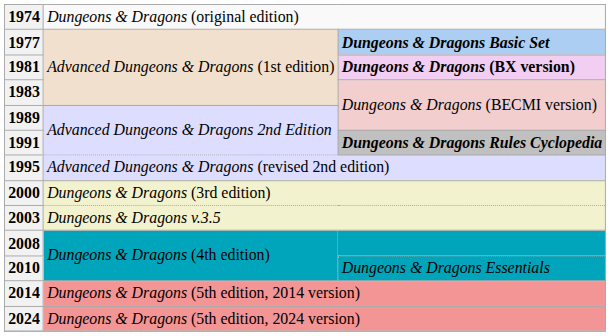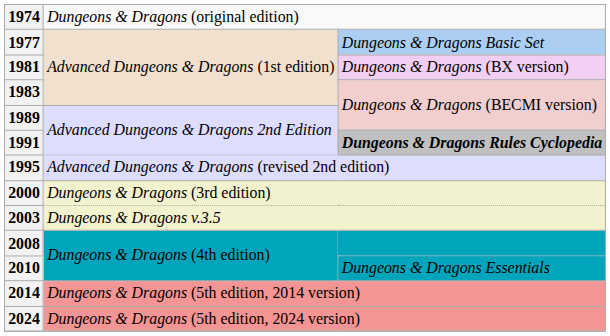(446, 42) bold -> (443, 42) normal
(458, 67) bold -> (455, 67) normal
